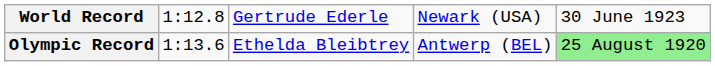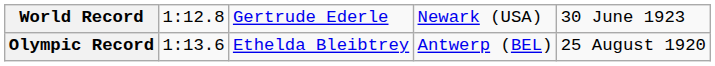(633, 47) lightgreen background -> (633, 47) no background
